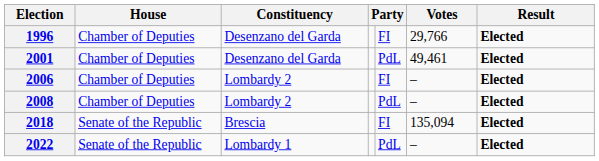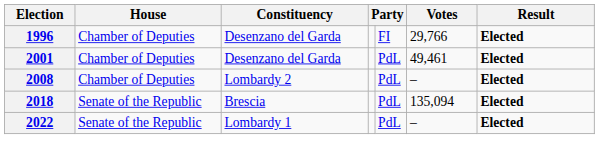- row: (40, 79)
(384, 123) FI -> (389, 101) PdL
